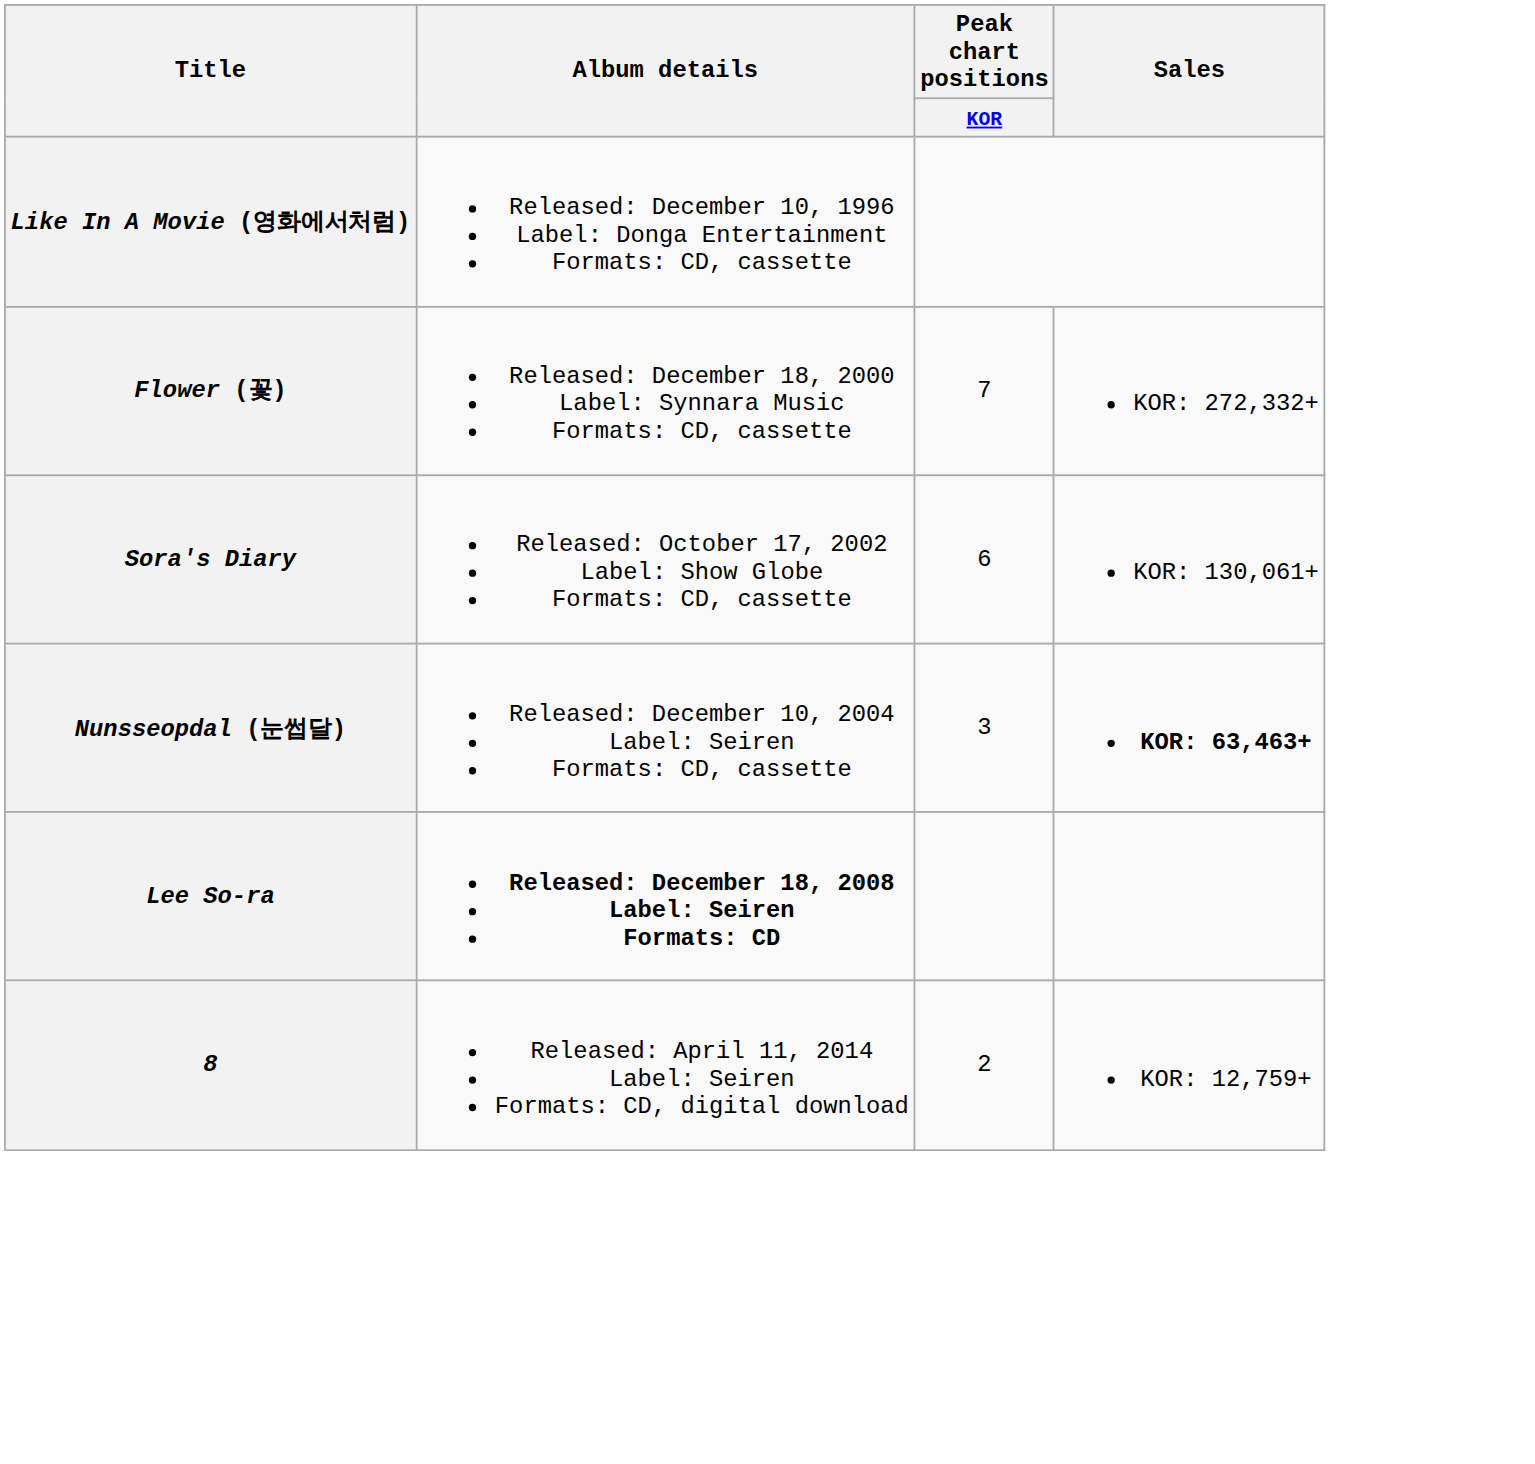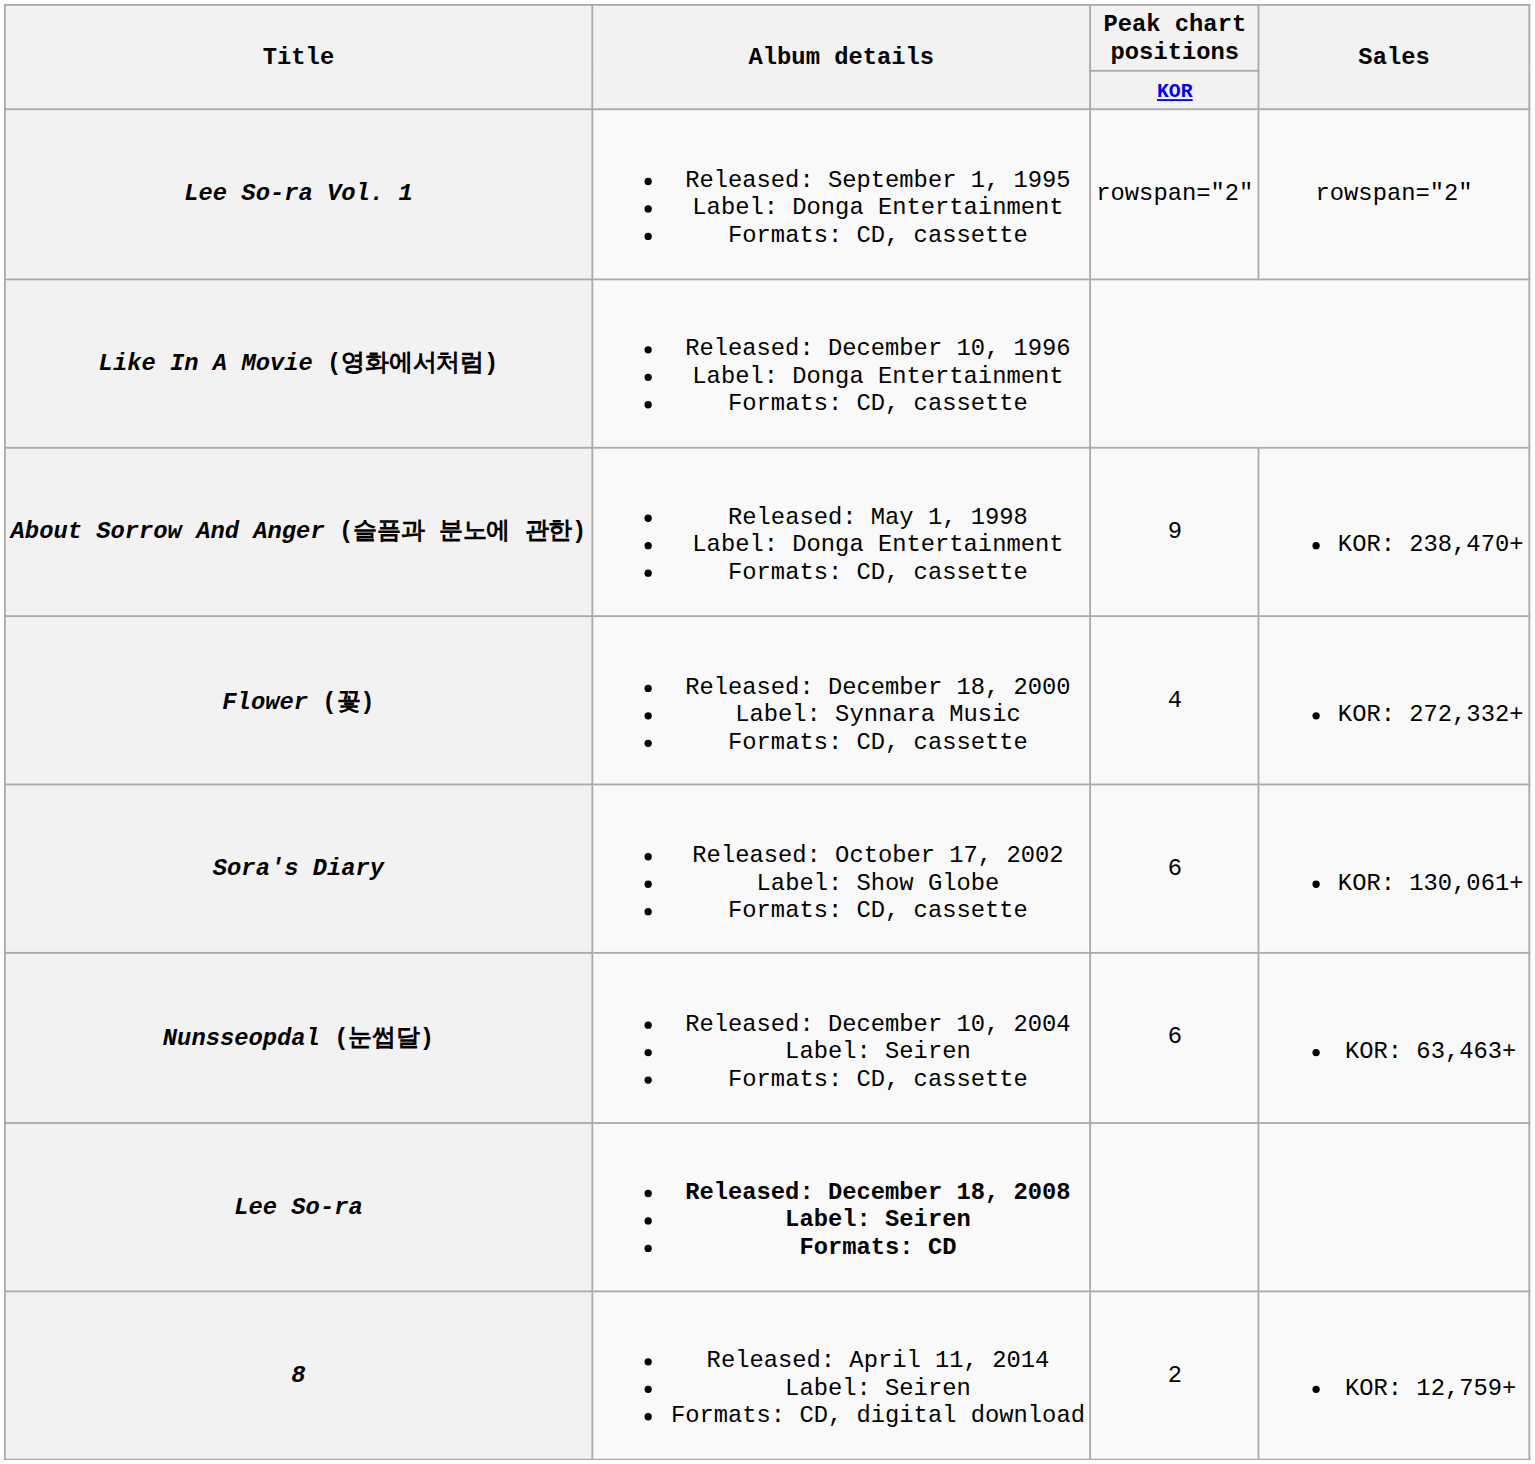+ row: (298, 194)
+ row: (298, 533)
(984, 390) 7 -> (1175, 700) 4
(984, 728) 3 -> (1175, 1038) 6
(1189, 742) bold -> (1394, 1052) normal
